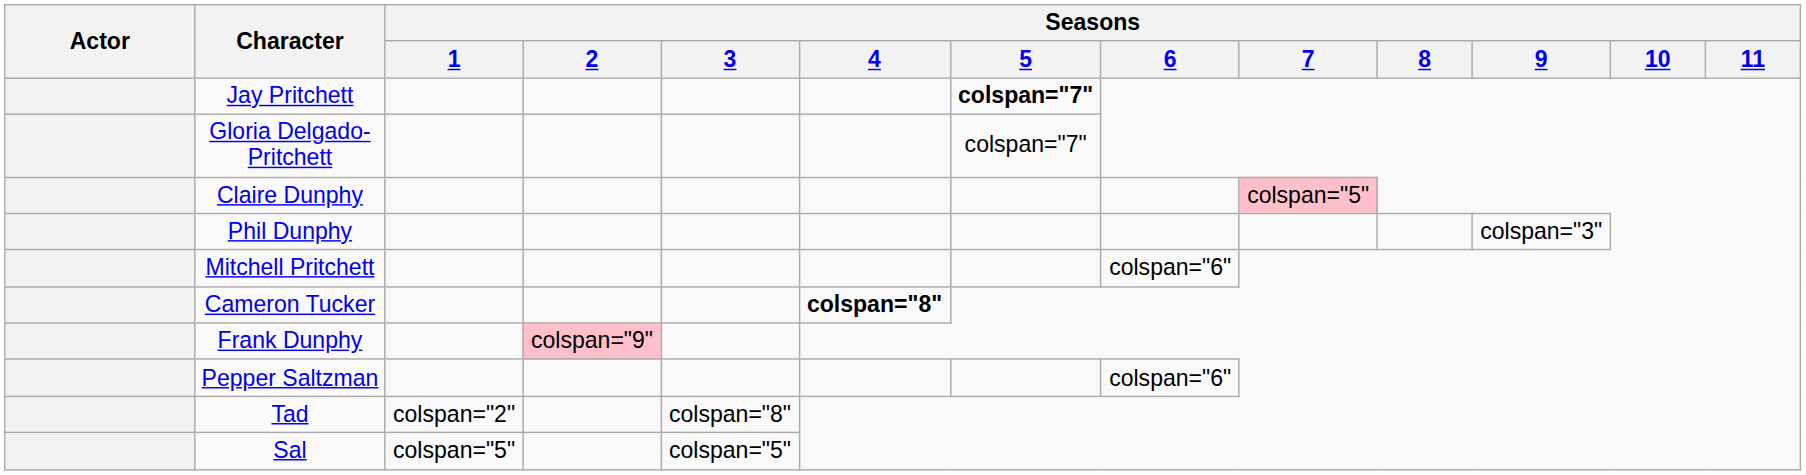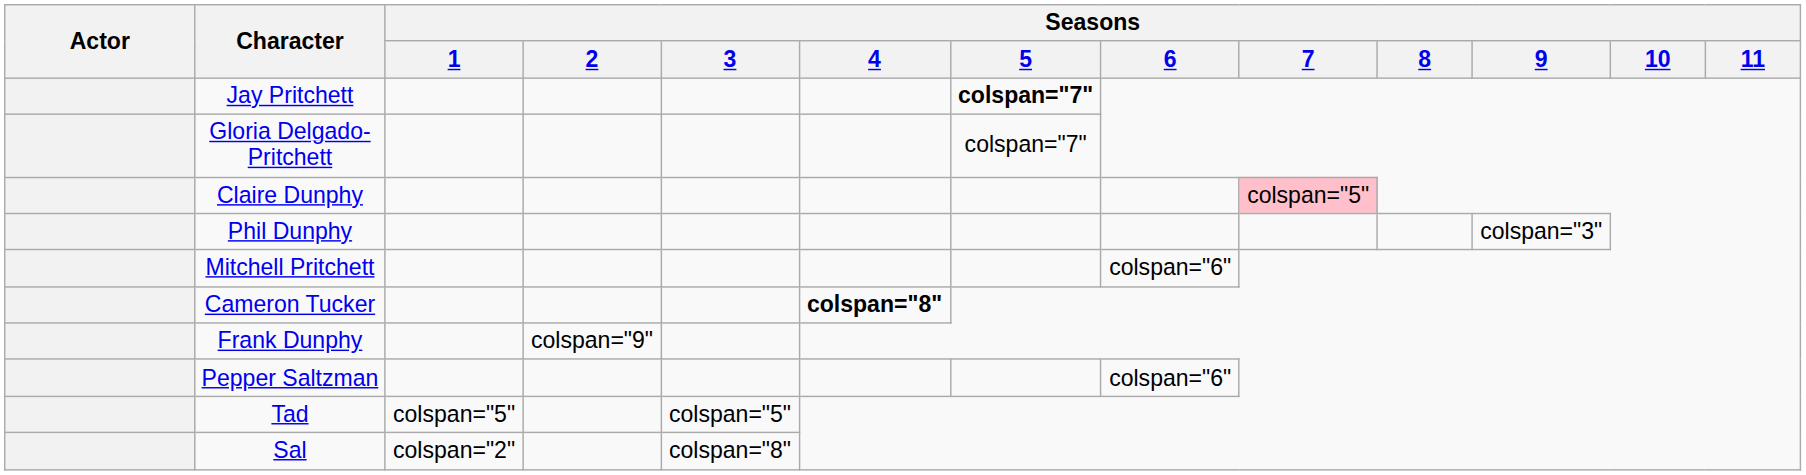(592, 341) pink background -> (592, 341) no background
(454, 414) colspan="2" -> (454, 414) colspan="5"
(730, 414) colspan="8" -> (730, 414) colspan="5"
(454, 450) colspan="5" -> (454, 450) colspan="2"
(730, 450) colspan="5" -> (730, 450) colspan="8"
